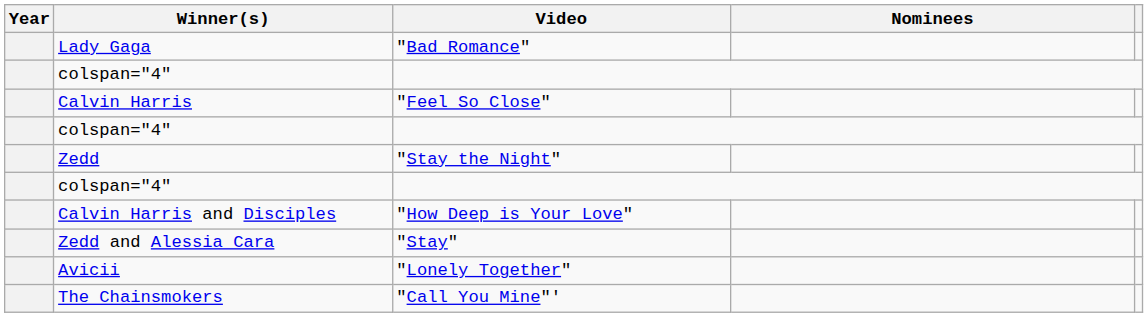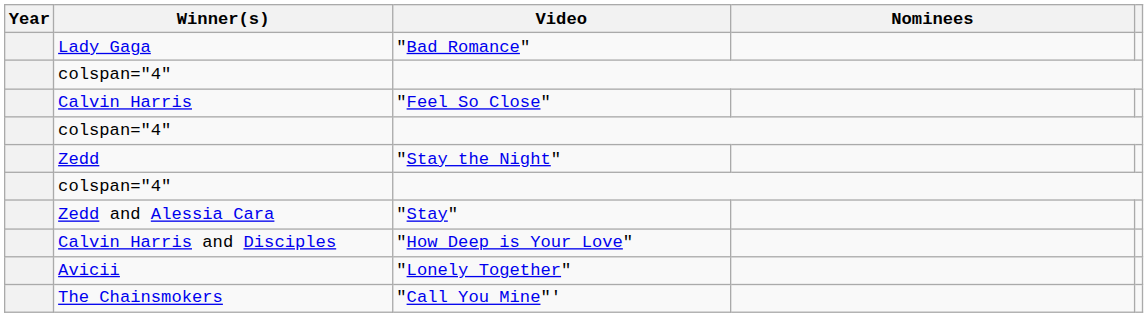rows swapped: (197, 214) <-> (166, 242)
